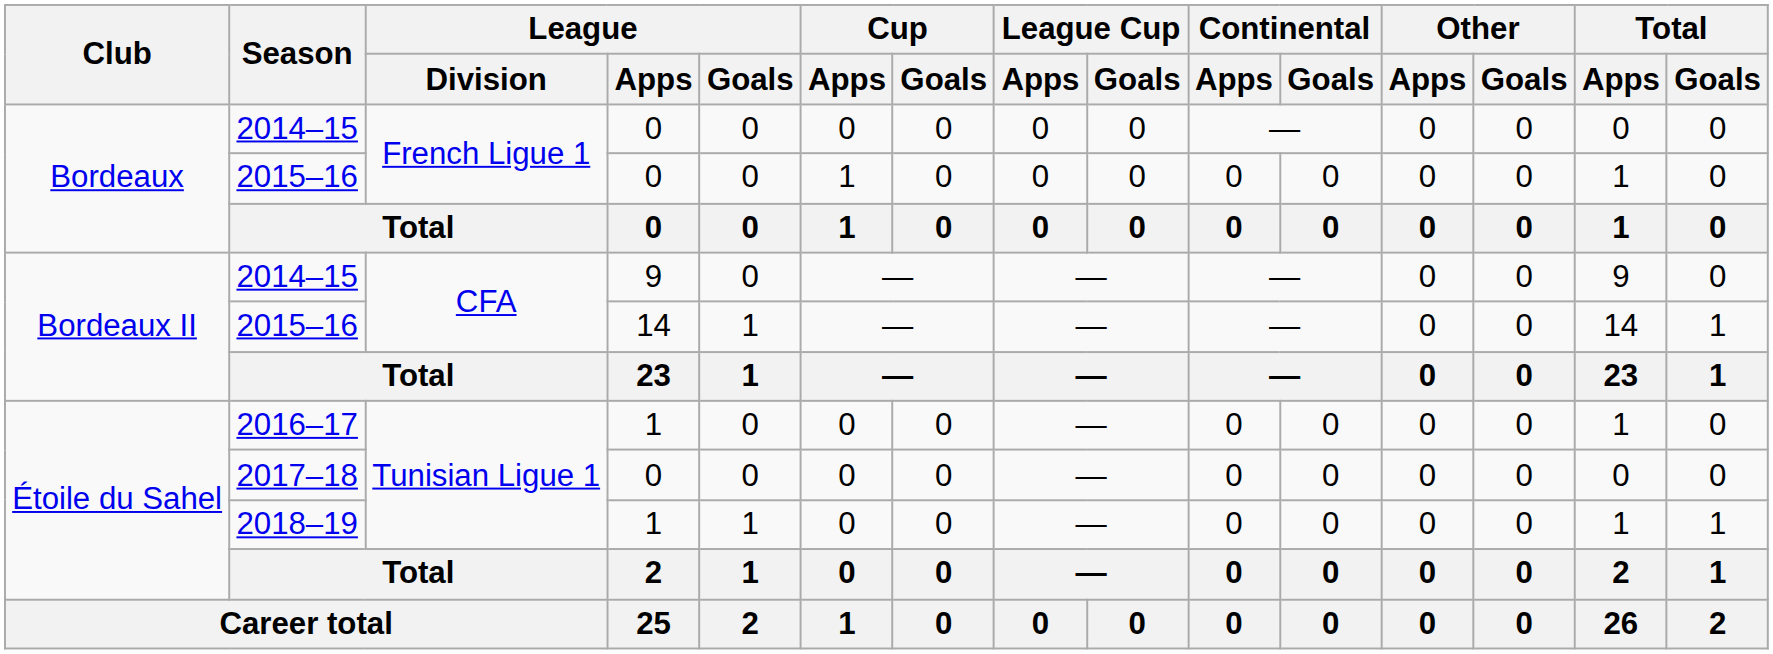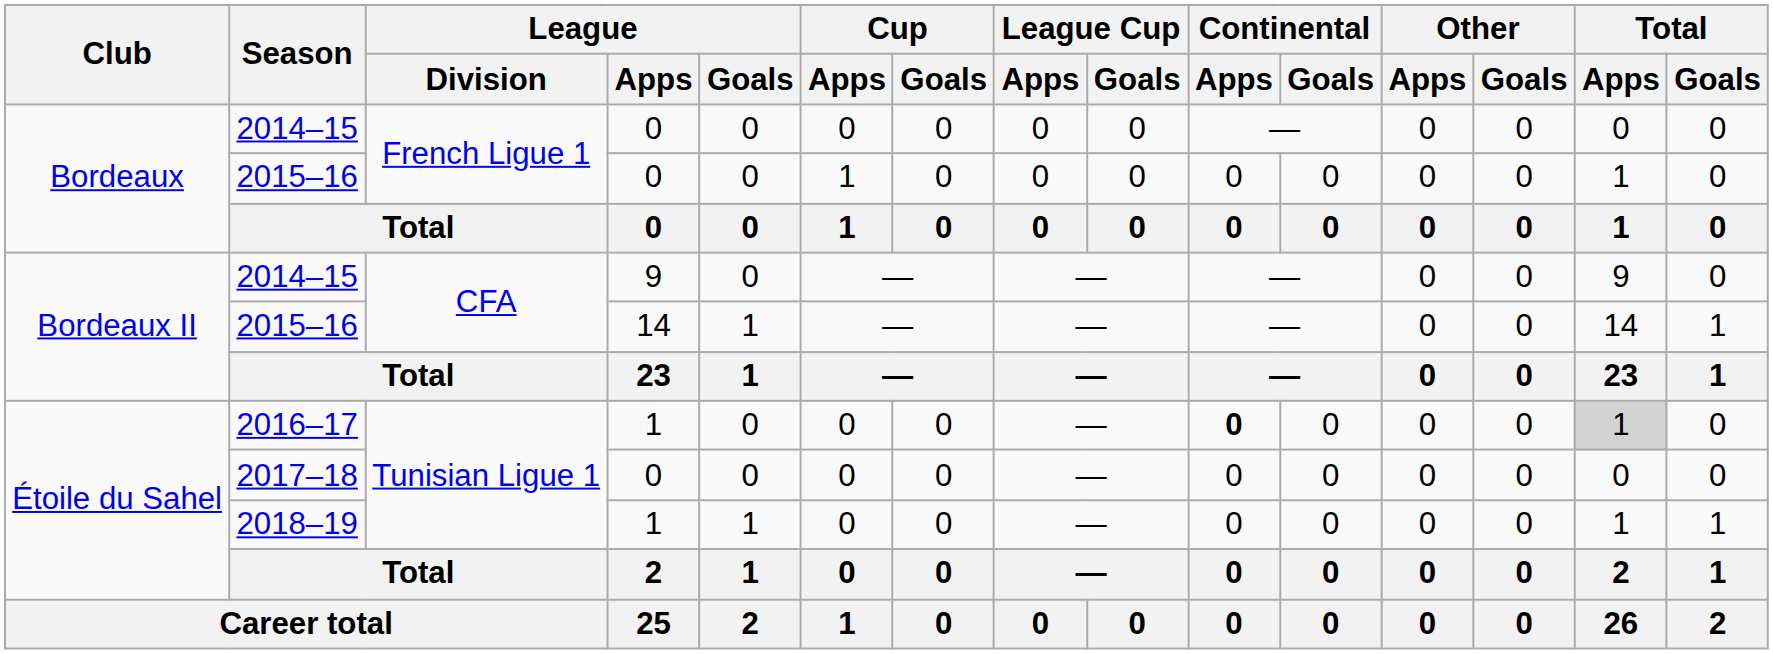(1234, 425) normal -> (1234, 425) bold
(1621, 425) no background -> (1621, 425) lightgrey background
